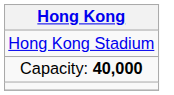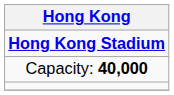(81, 43) normal -> (87, 43) bold
